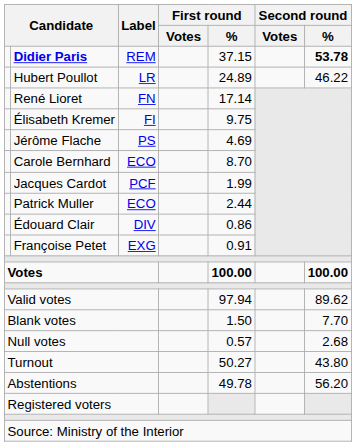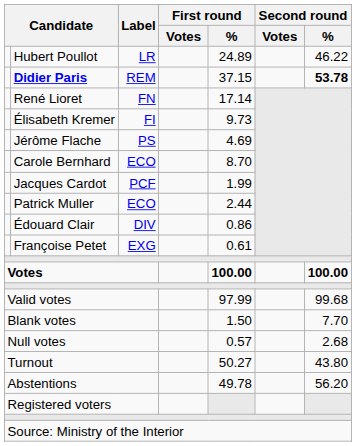rows swapped: (50, 57) <-> (56, 78)
(239, 120) 9.75 -> (239, 120) 9.73
(239, 245) 0.91 -> (239, 245) 0.61
(235, 300) 97.94 -> (235, 300) 97.99
(332, 300) 89.62 -> (332, 300) 99.68
